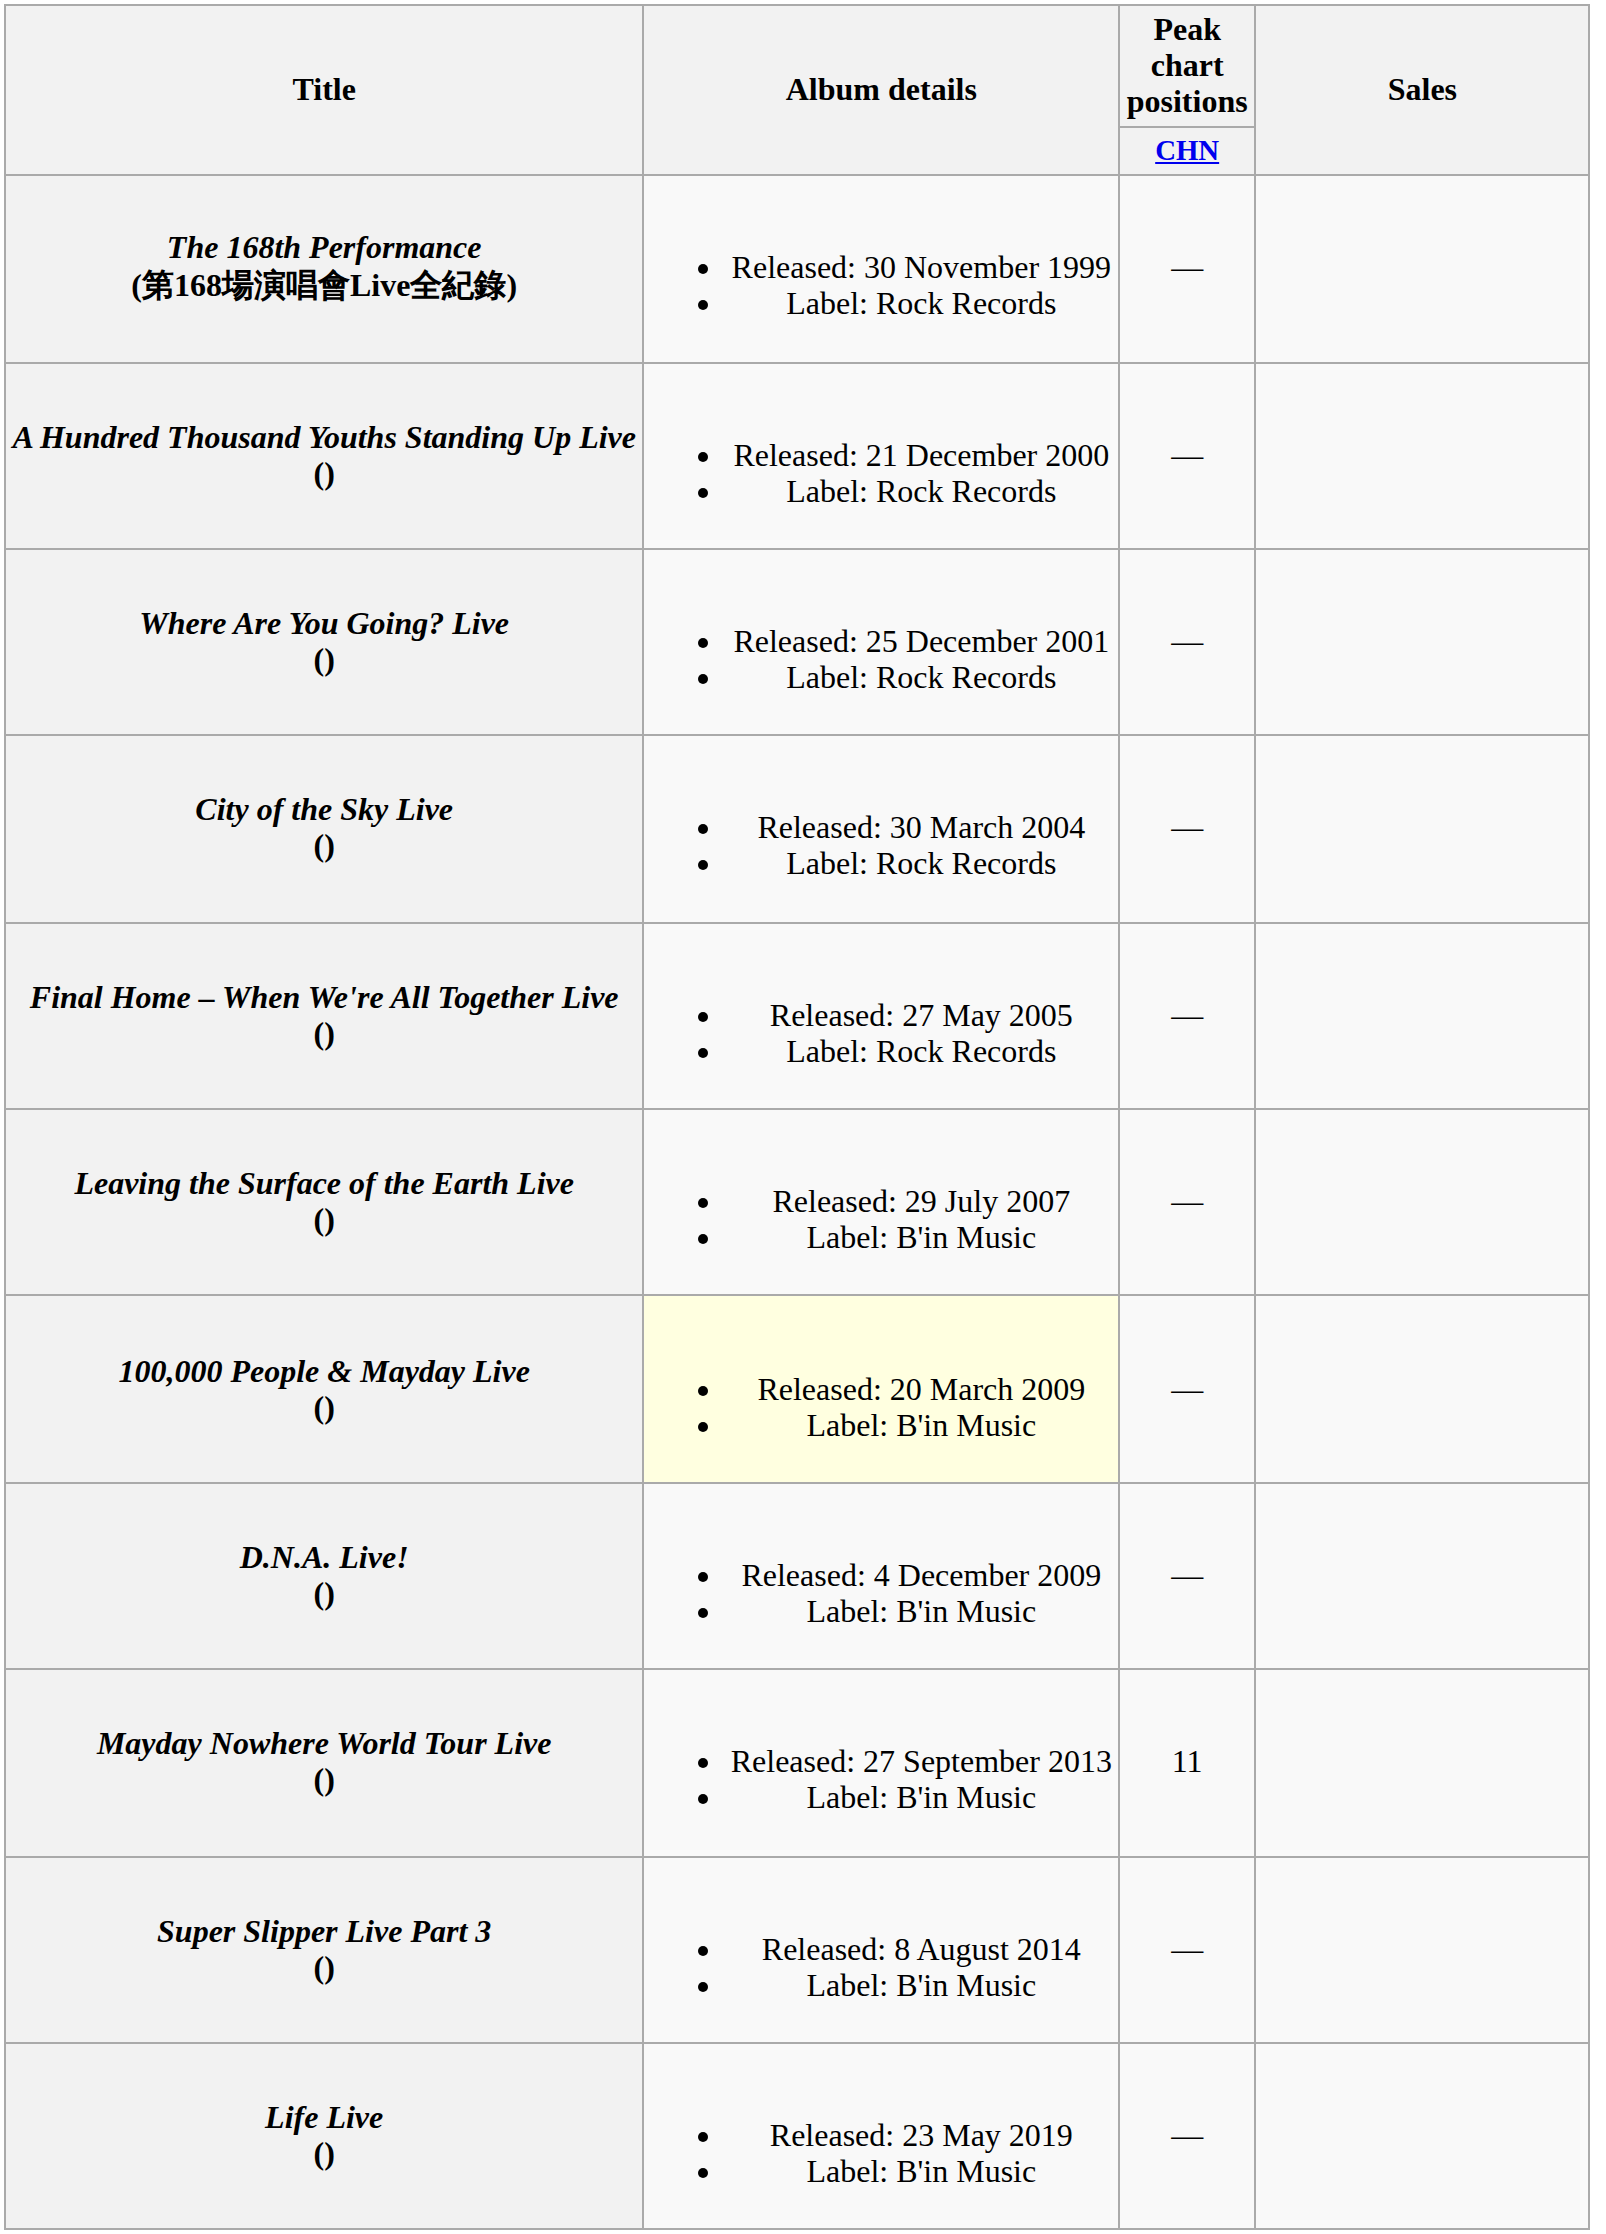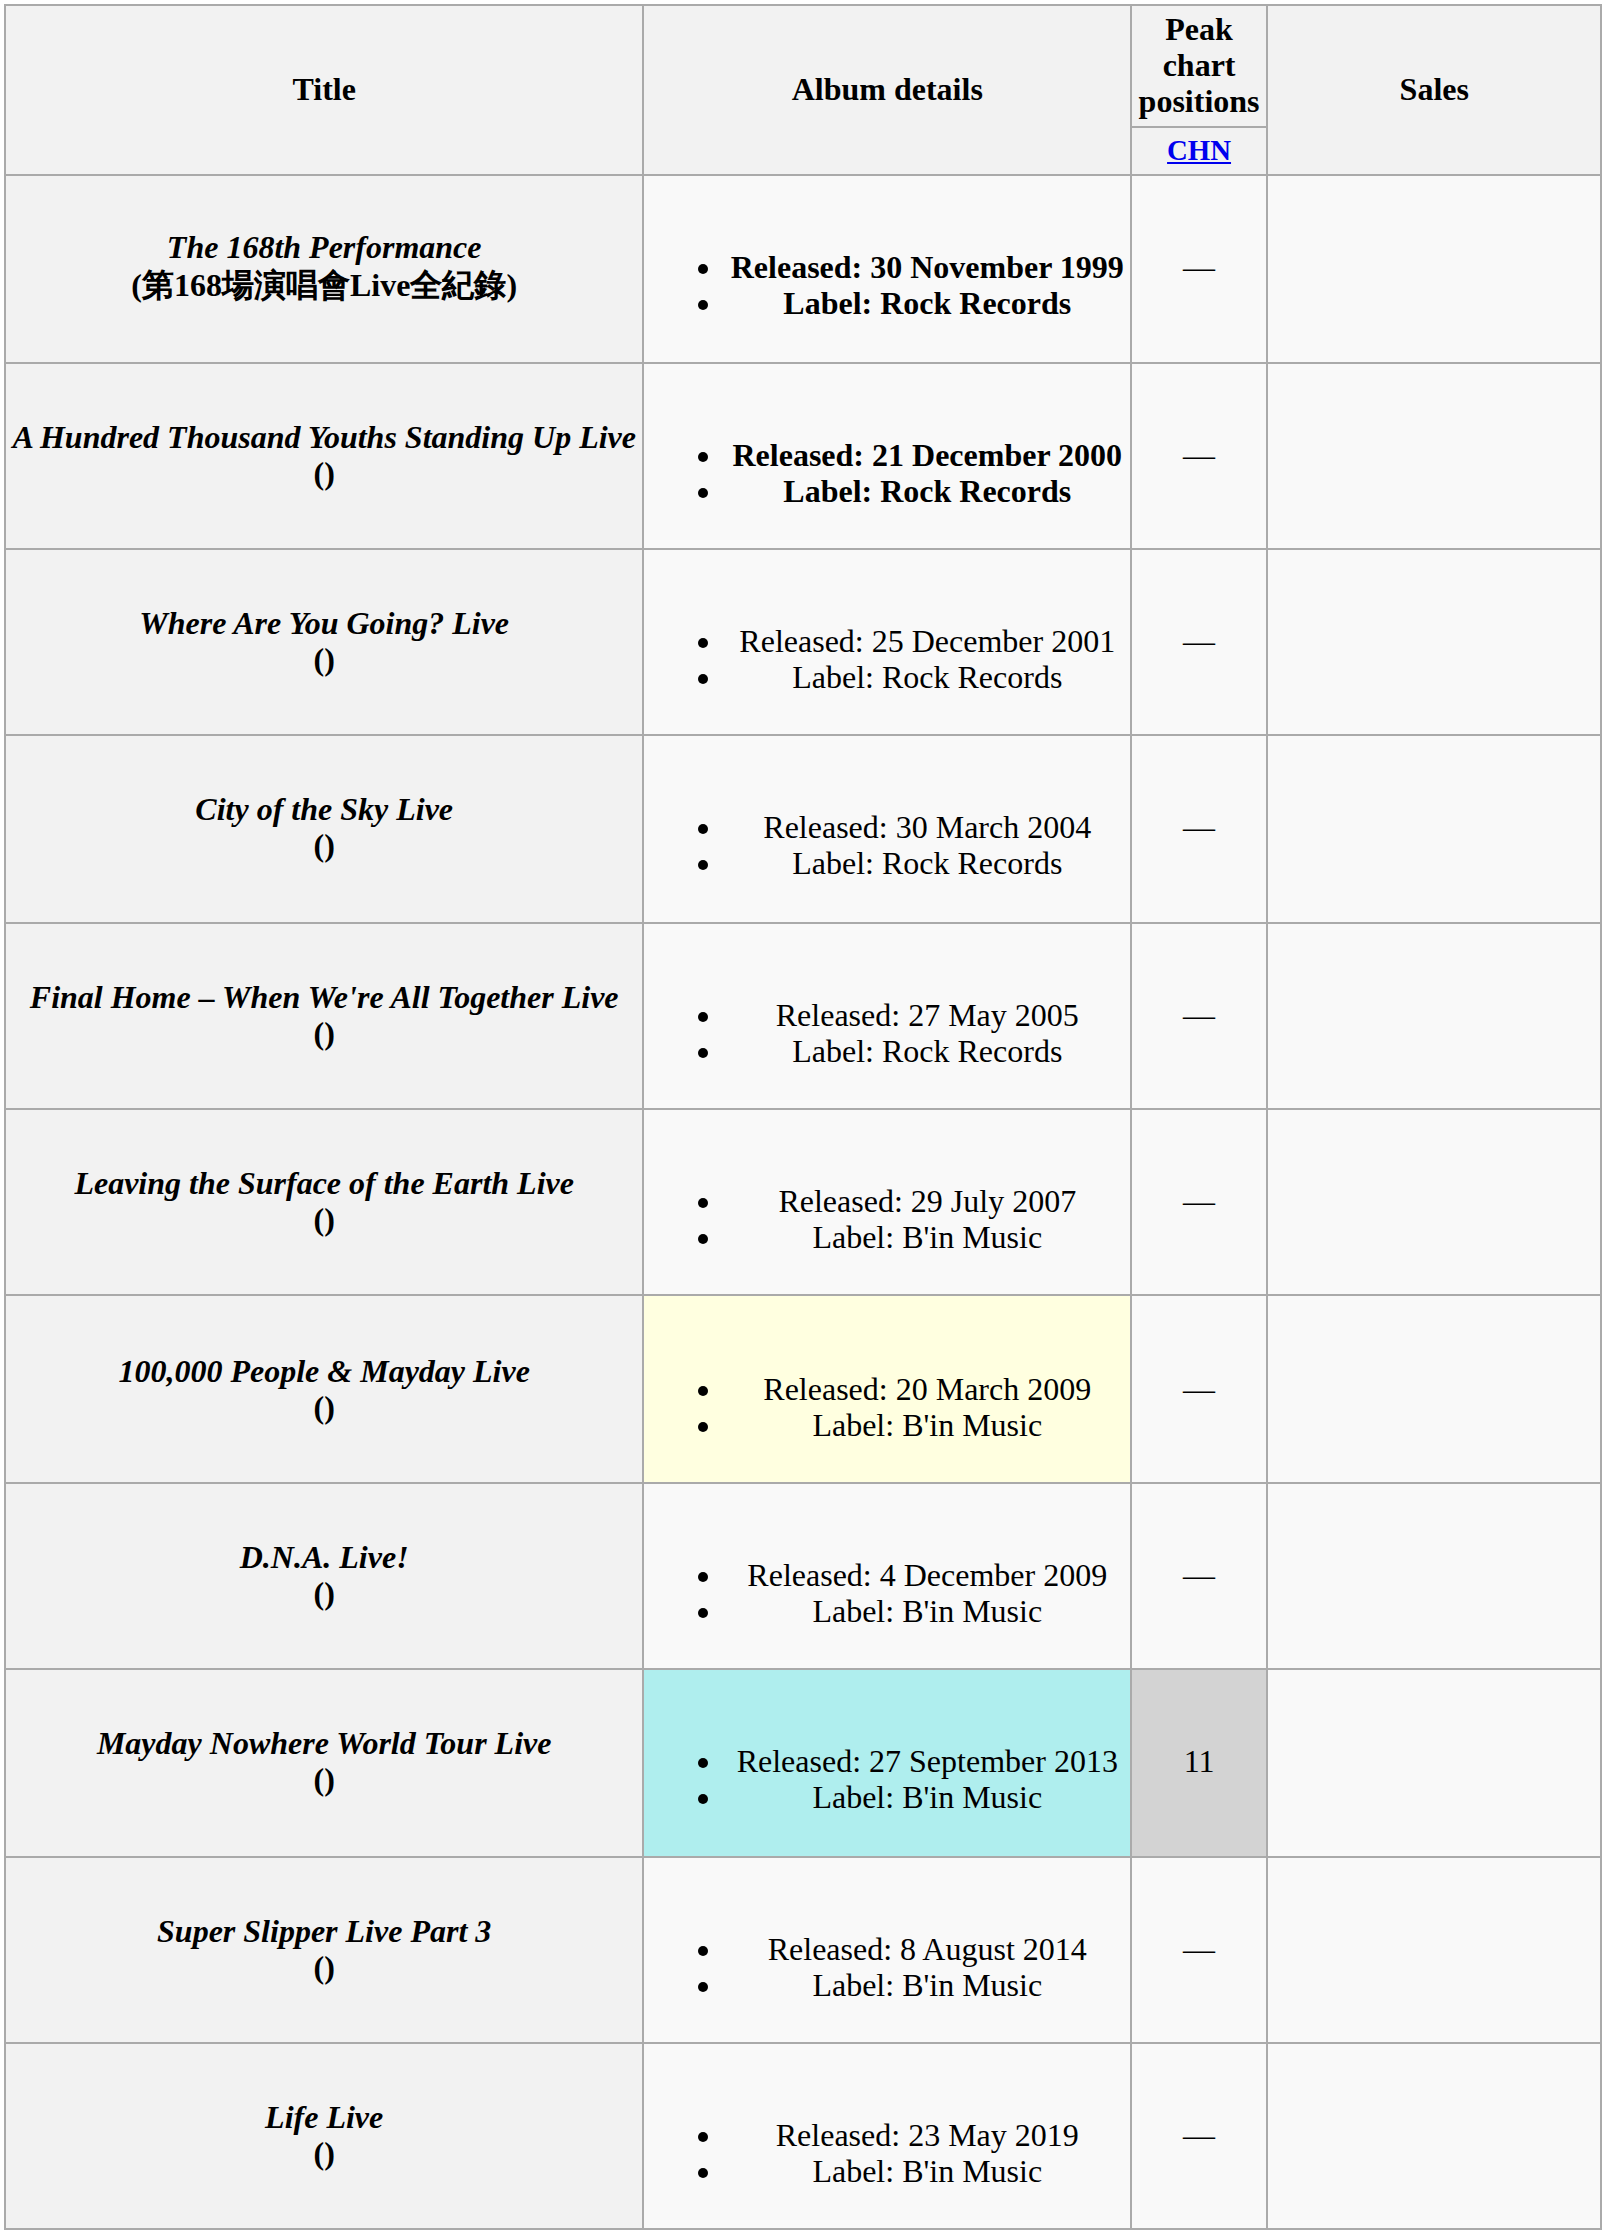(881, 287) normal -> (887, 287) bold
(881, 473) normal -> (887, 473) bold
(881, 1781) no background -> (887, 1781) paleturquoise background
(1187, 1762) no background -> (1199, 1762) lightgrey background
